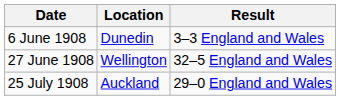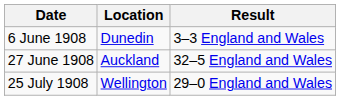(134, 60) Wellington -> (130, 60) Auckland
(130, 83) Auckland -> (134, 83) Wellington
